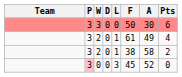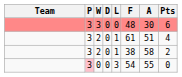(130, 25) 50 -> (130, 25) 48
(149, 38) 49 -> (149, 38) 51
(130, 65) 45 -> (130, 65) 54
(149, 65) 52 -> (149, 65) 55
